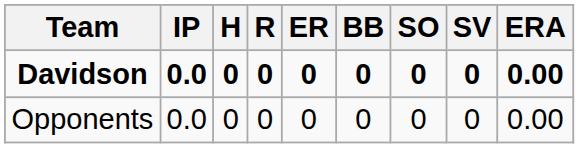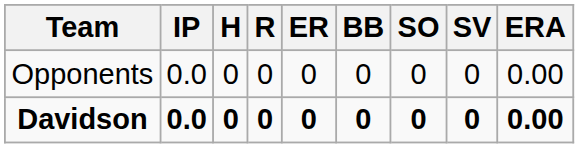rows swapped: (82, 73) <-> (82, 119)
